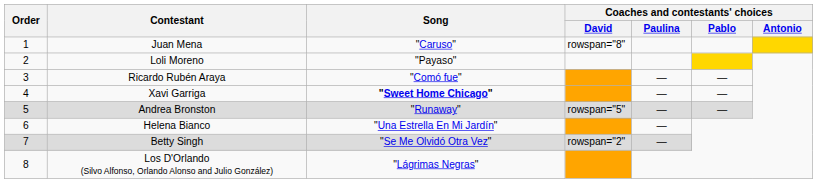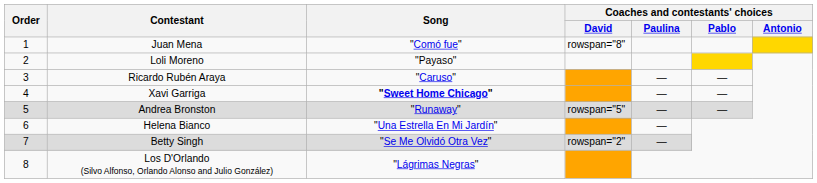(436, 45) "Caruso" -> (436, 45) "Comó fue"
(436, 77) "Comó fue" -> (436, 77) "Caruso"
